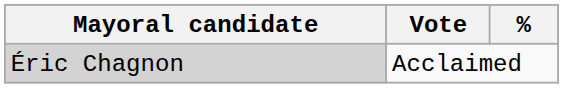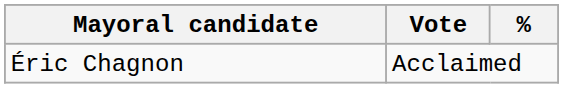(97, 64) lightgrey background -> (97, 64) no background
